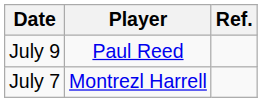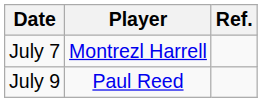rows swapped: (35, 81) <-> (35, 50)
